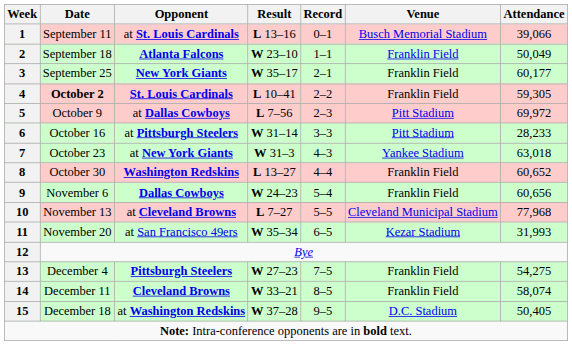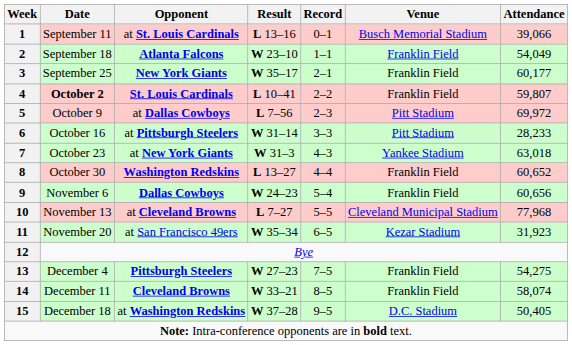(534, 53) 50,049 -> (534, 53) 54,049
(534, 93) 59,305 -> (534, 93) 59,807
(534, 232) 31,993 -> (534, 232) 31,923
